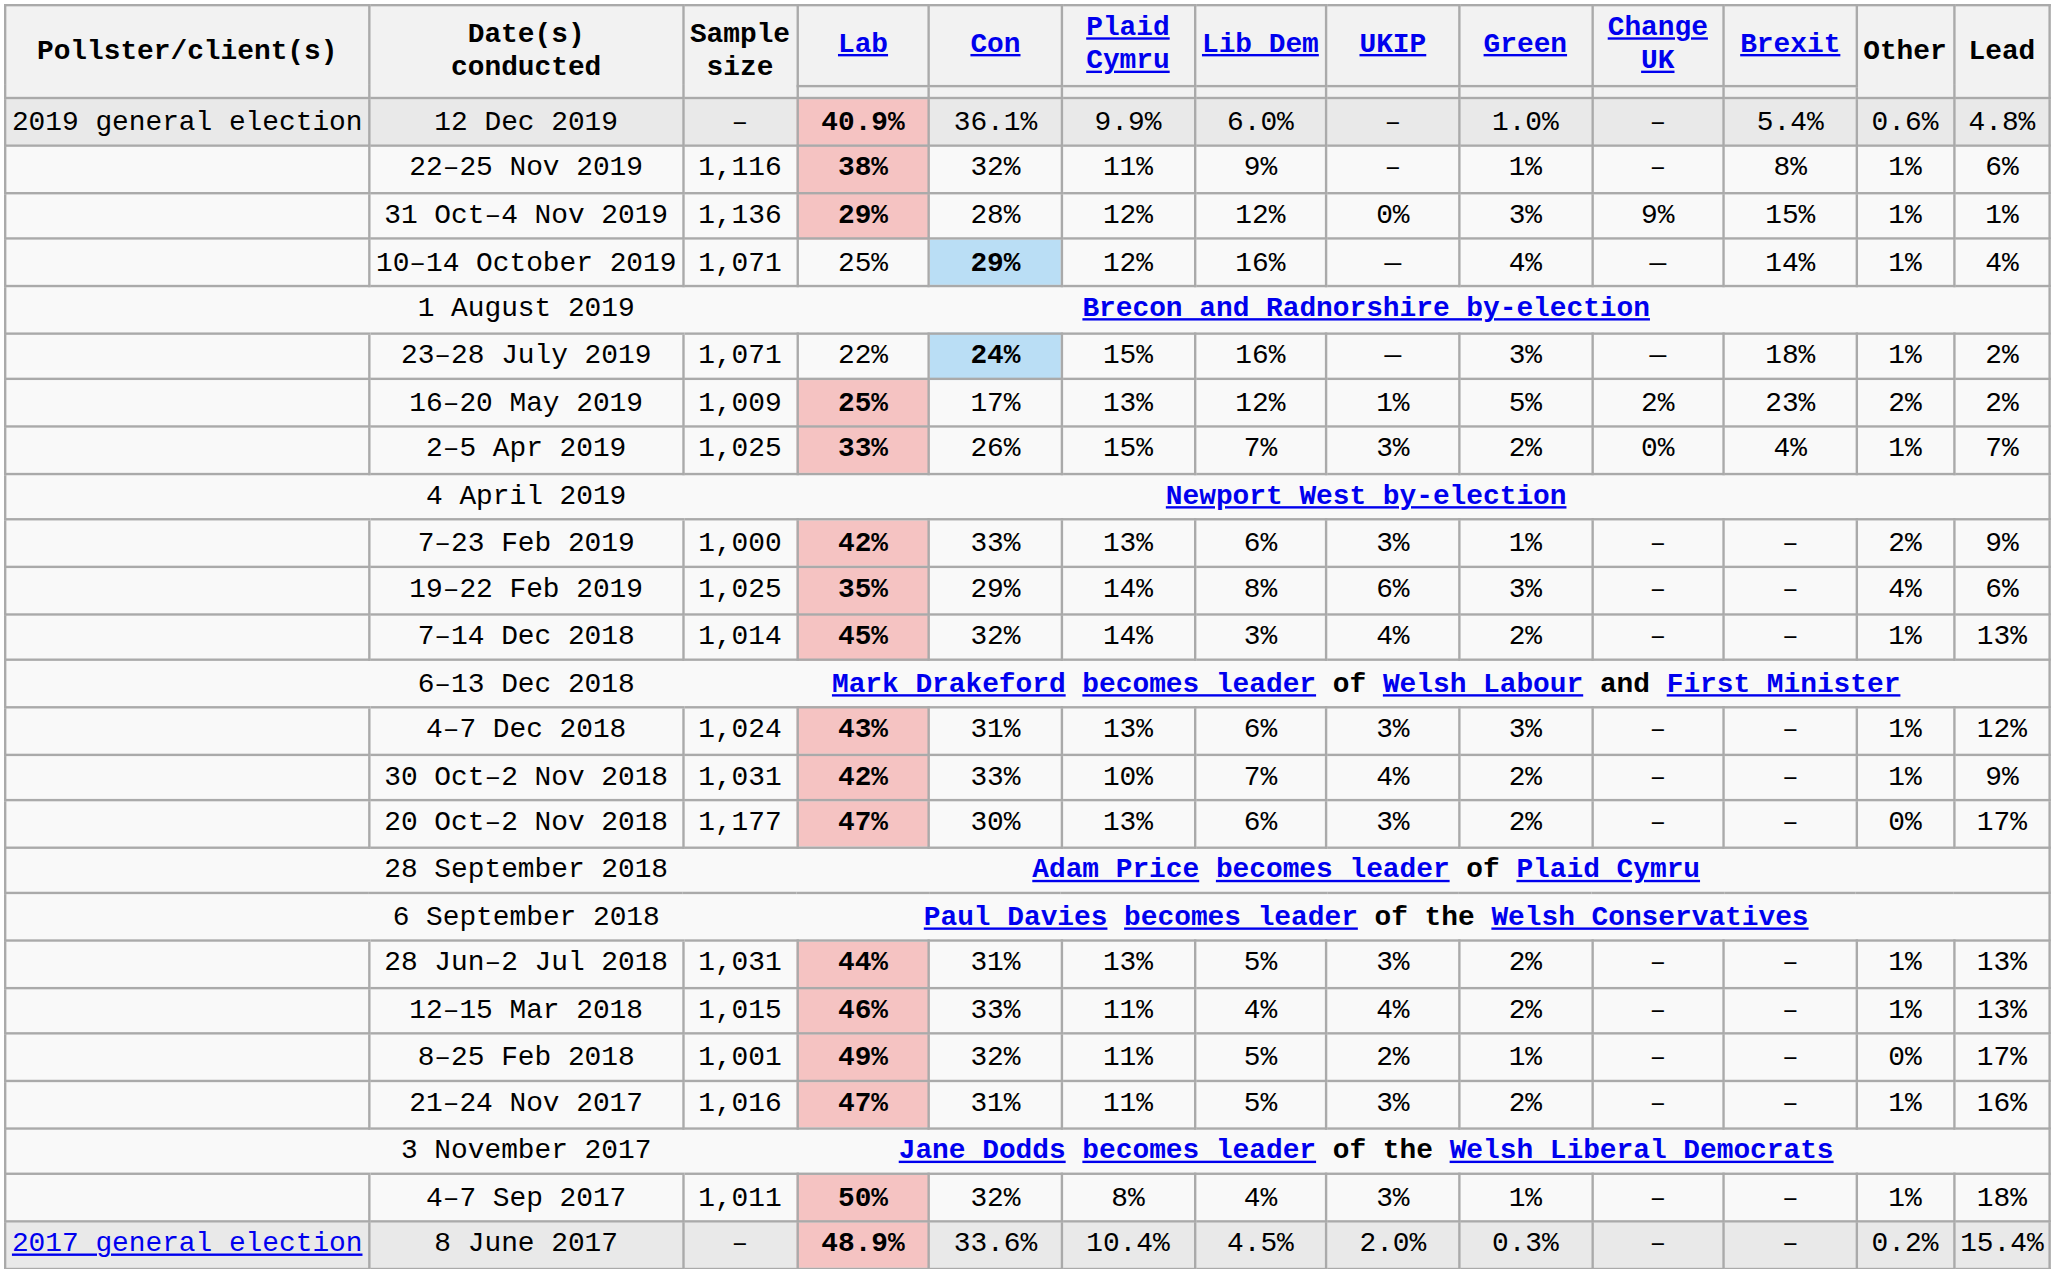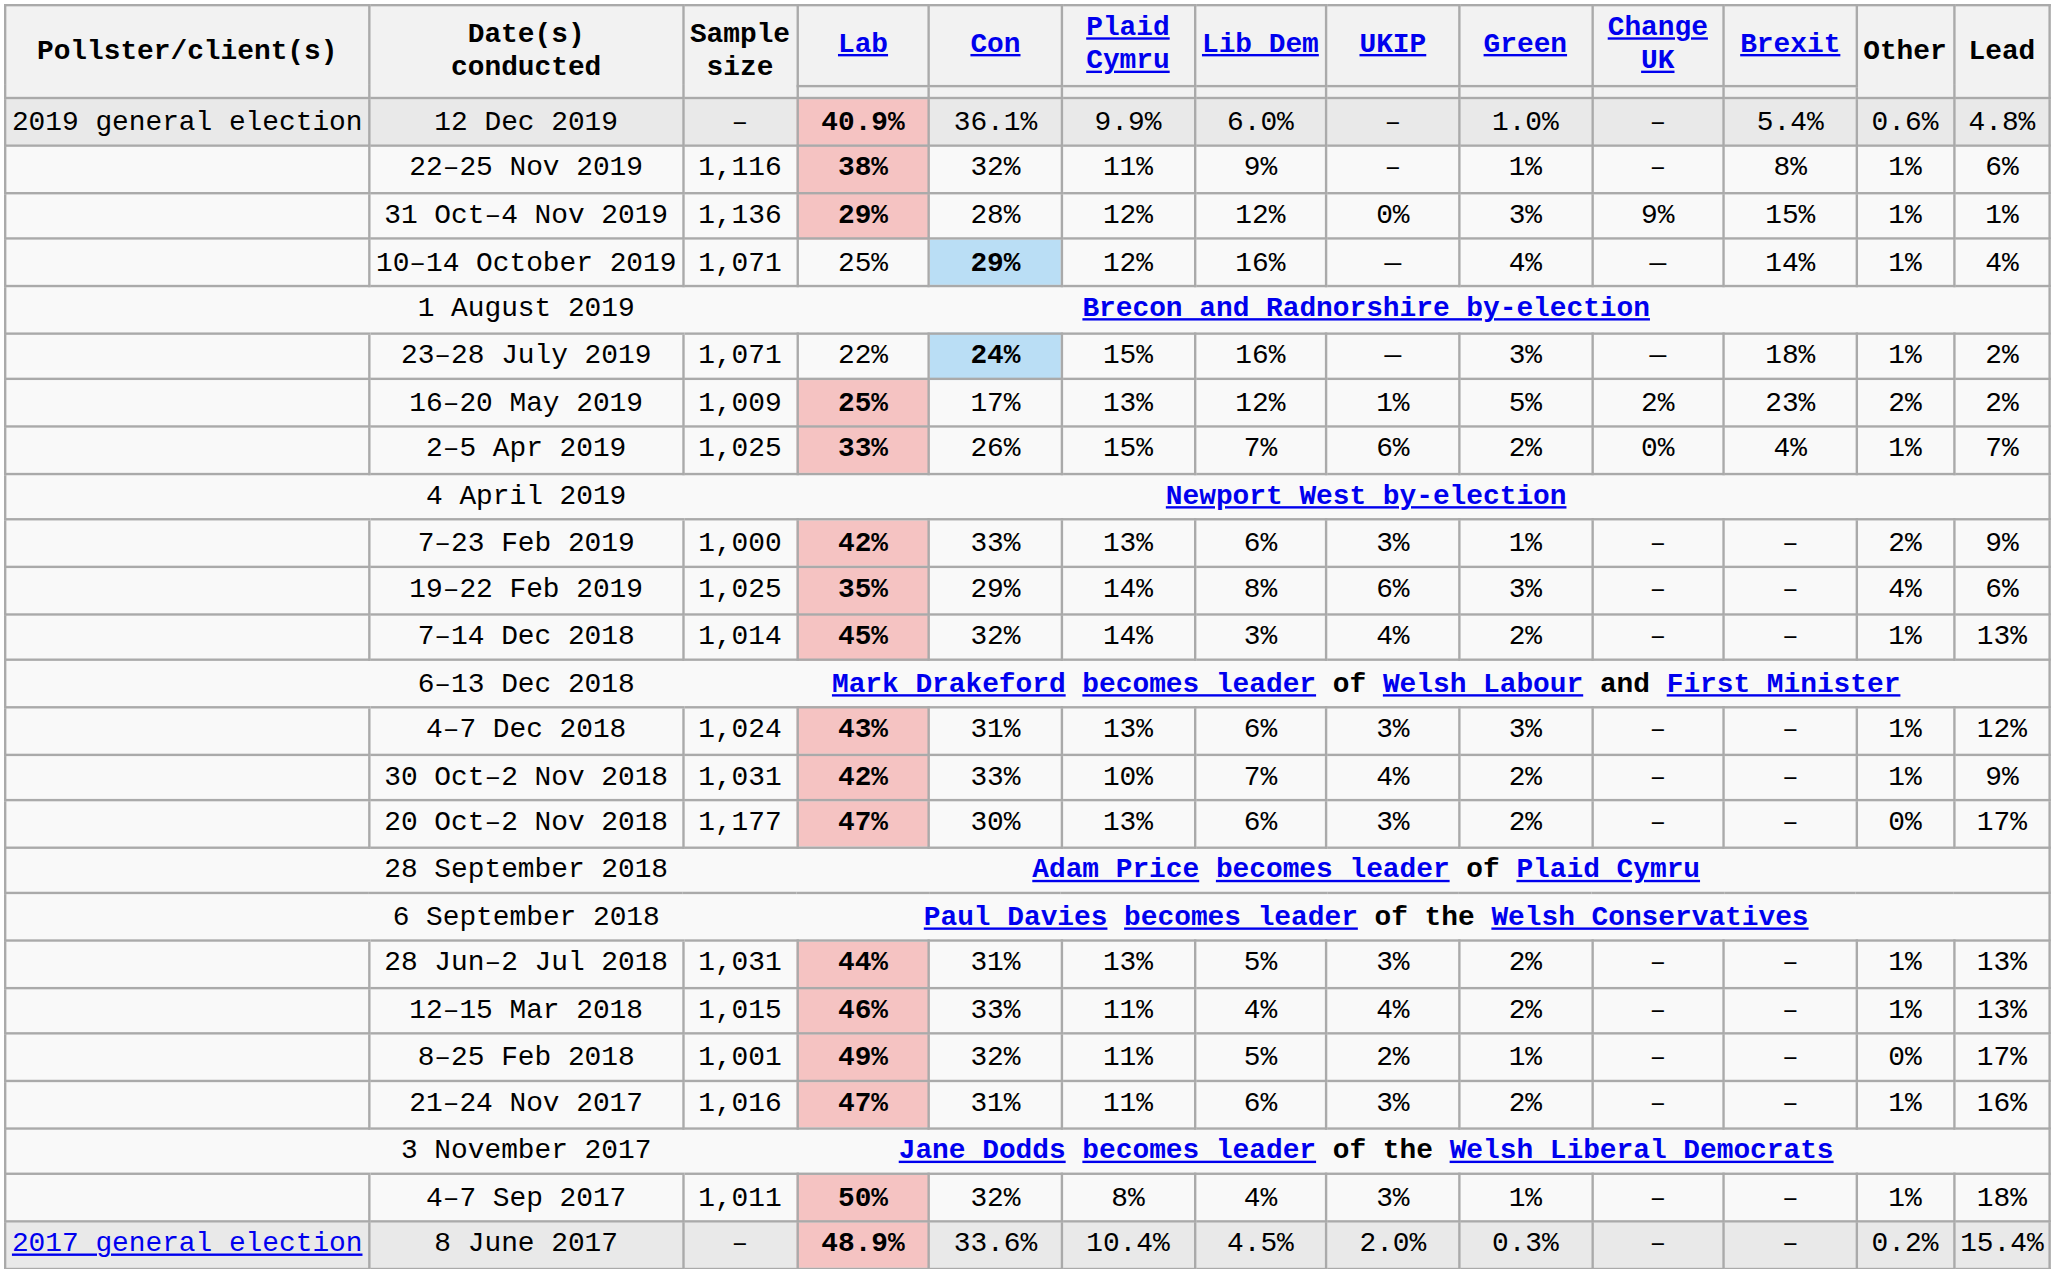(1393, 449) 3% -> (1393, 449) 6%
(1260, 1104) 5% -> (1260, 1104) 6%
